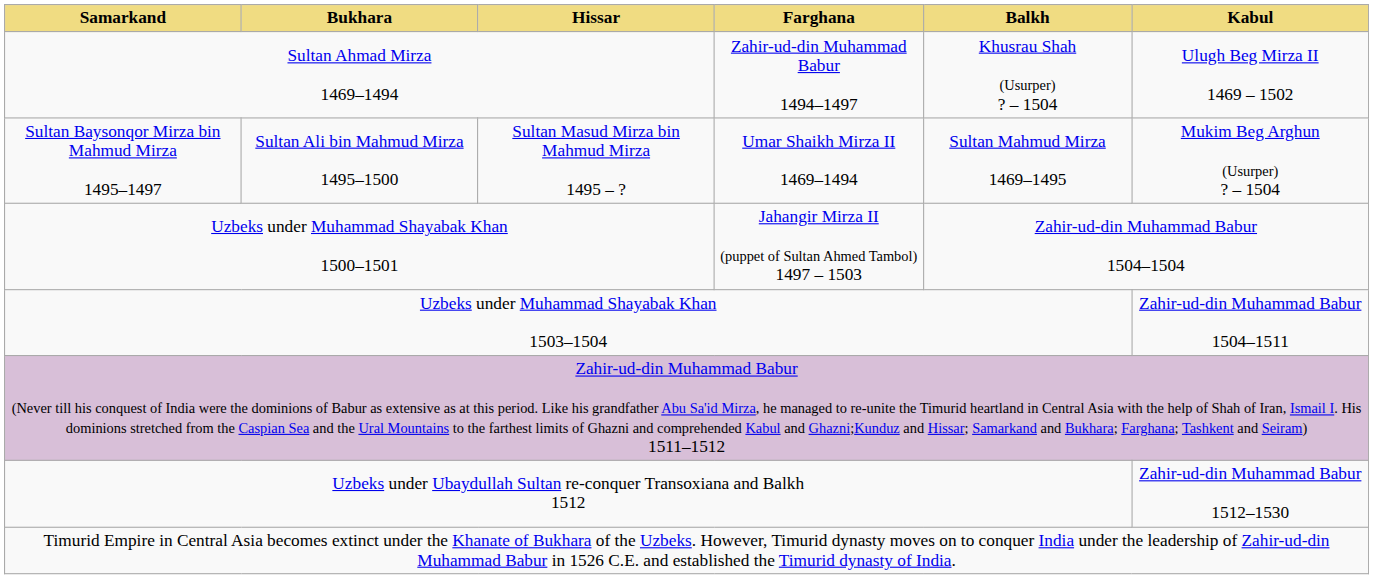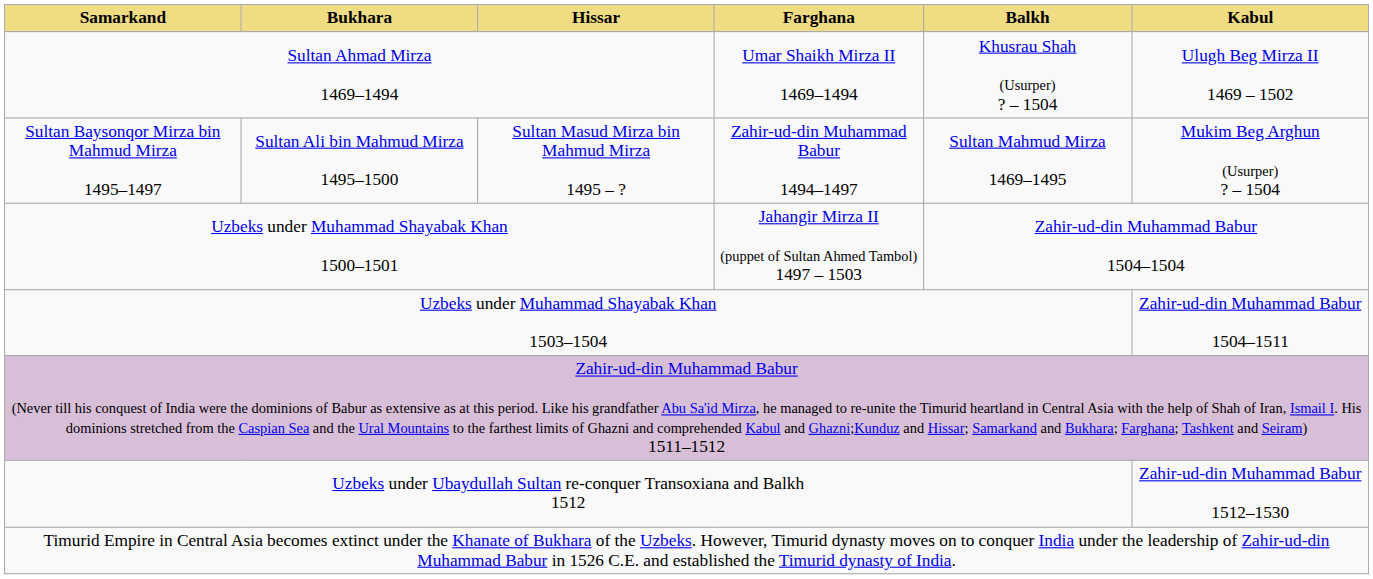(819, 74) Zahir-ud-din Muhammad Babur 1494–1497 -> (819, 74) Umar Shaikh Mirza II 1469–1494
(819, 160) Umar Shaikh Mirza II 1469–1494 -> (819, 160) Zahir-ud-din Muhammad Babur 1494–1497
